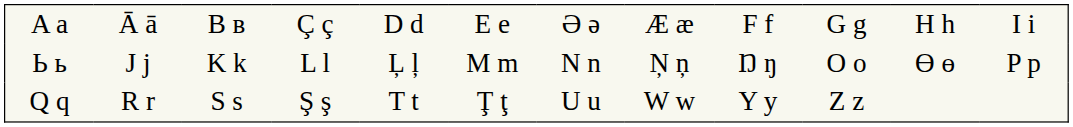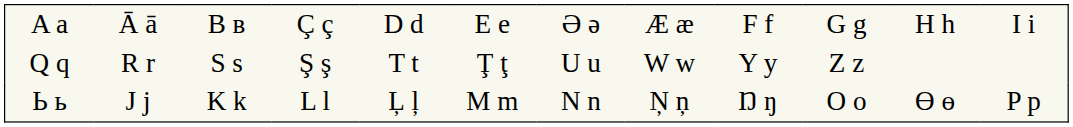rows swapped: (49, 63) <-> (49, 101)
